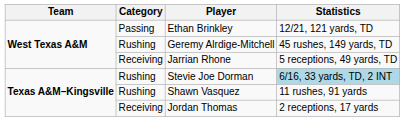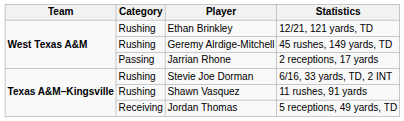(137, 28) Passing -> (137, 28) Rushing
(141, 60) Receiving -> (137, 60) Passing
(338, 60) 5 receptions, 49 yards, TD -> (329, 60) 2 receptions, 17 yards
(336, 76) lightblue background -> (336, 76) no background
(329, 108) 2 receptions, 17 yards -> (338, 108) 5 receptions, 49 yards, TD
